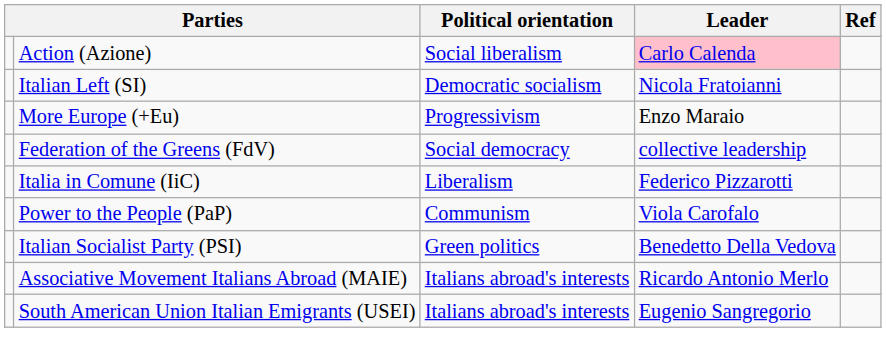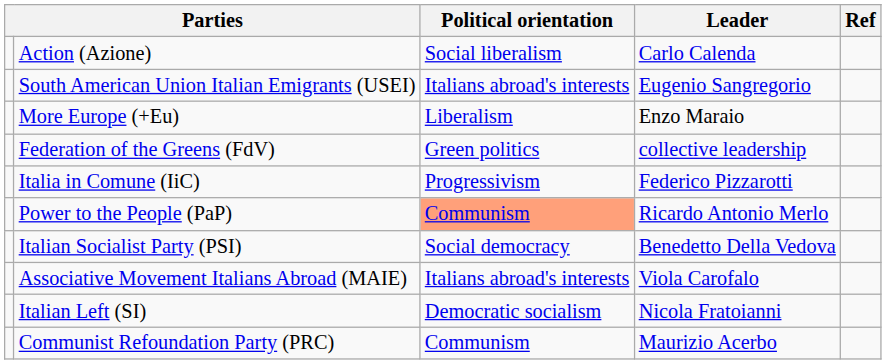(697, 52) pink background -> (697, 52) no background
rows swapped: (82, 85) <-> (217, 310)
(482, 117) Progressivism -> (469, 117) Liberalism
(497, 149) Social democracy -> (482, 149) Green politics
(469, 181) Liberalism -> (482, 181) Progressivism
(477, 213) no background -> (477, 213) lightsalmon background
(699, 213) Viola Carofalo -> (734, 213) Ricardo Antonio Merlo
(482, 246) Green politics -> (497, 246) Social democracy
(734, 278) Ricardo Antonio Merlo -> (699, 278) Viola Carofalo
+ row: (176, 342)
